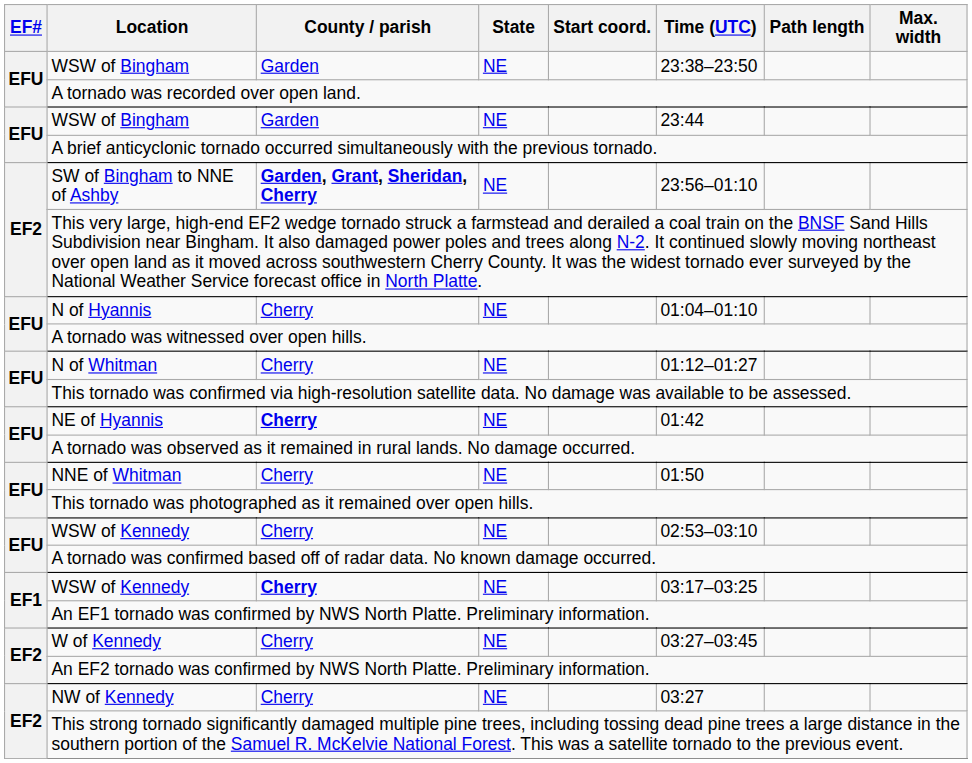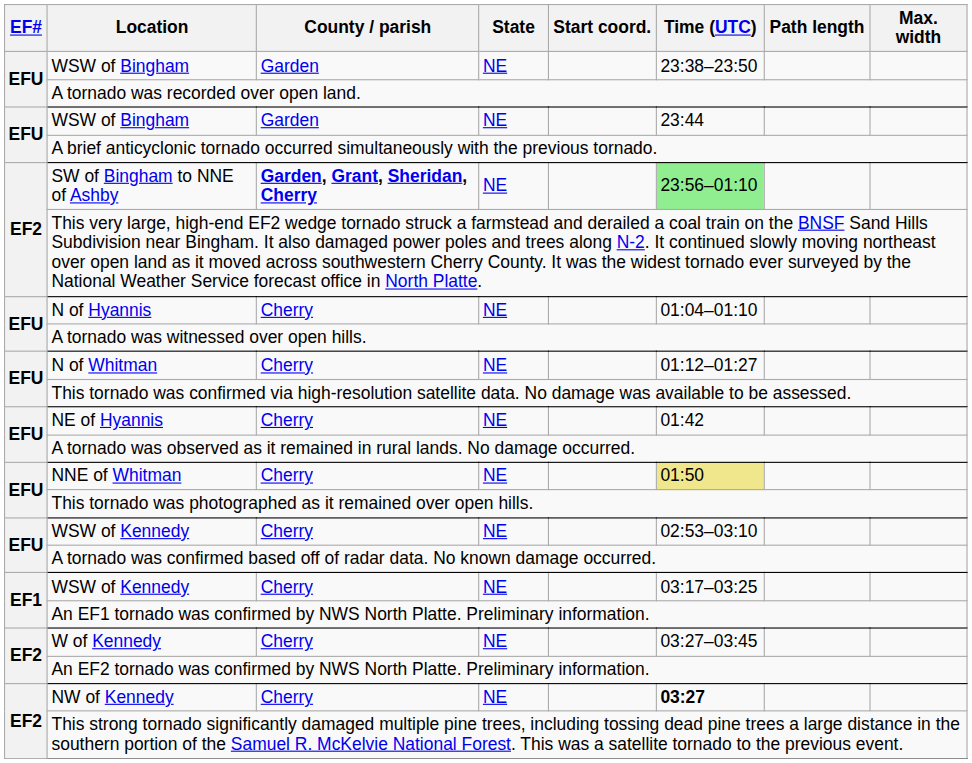(709, 186) no background -> (709, 186) lightgreen background
(289, 420) bold -> (287, 420) normal
(682, 475) no background -> (682, 475) khaki background
(289, 586) bold -> (287, 586) normal
(682, 697) normal -> (683, 697) bold
